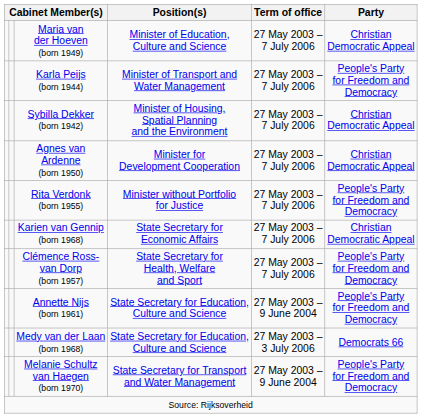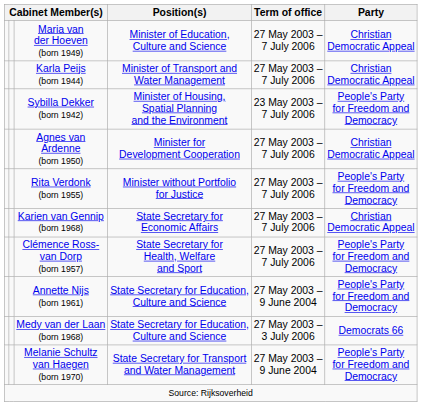(371, 80) People's Party for Freedom and Democracy -> (371, 74) Christian Democratic Appeal
(288, 120) 27 May 2003 – 7 July 2006 -> (288, 109) 23 May 2003 – 7 July 2006
(371, 120) Christian Democratic Appeal -> (371, 109) People's Party for Freedom and Democracy
